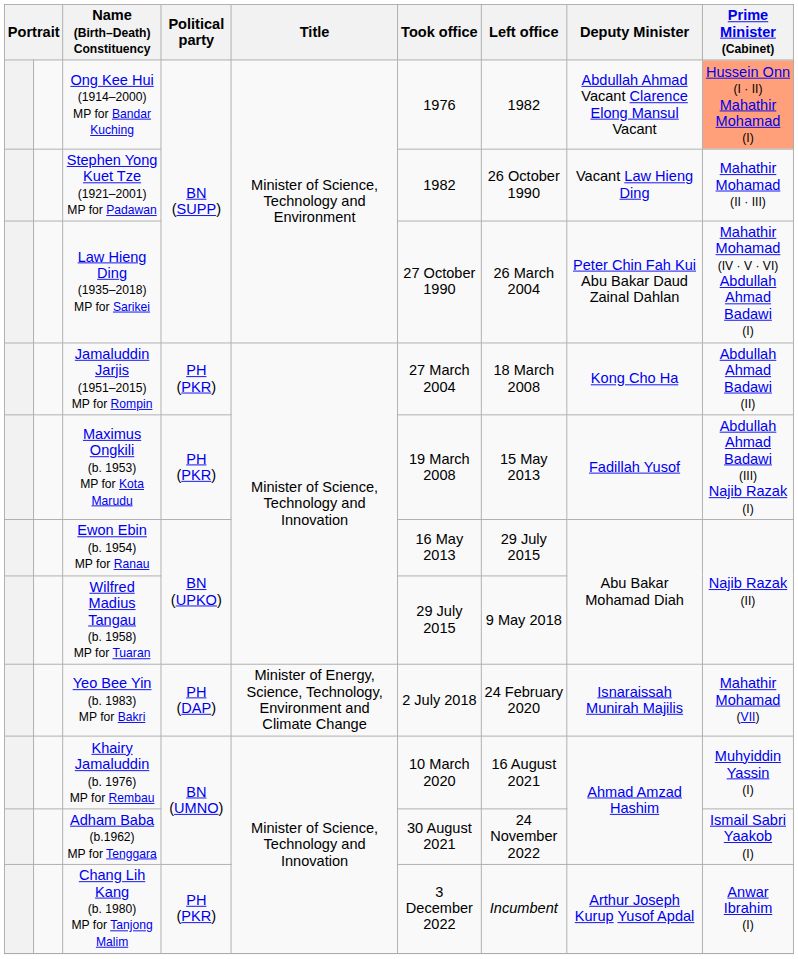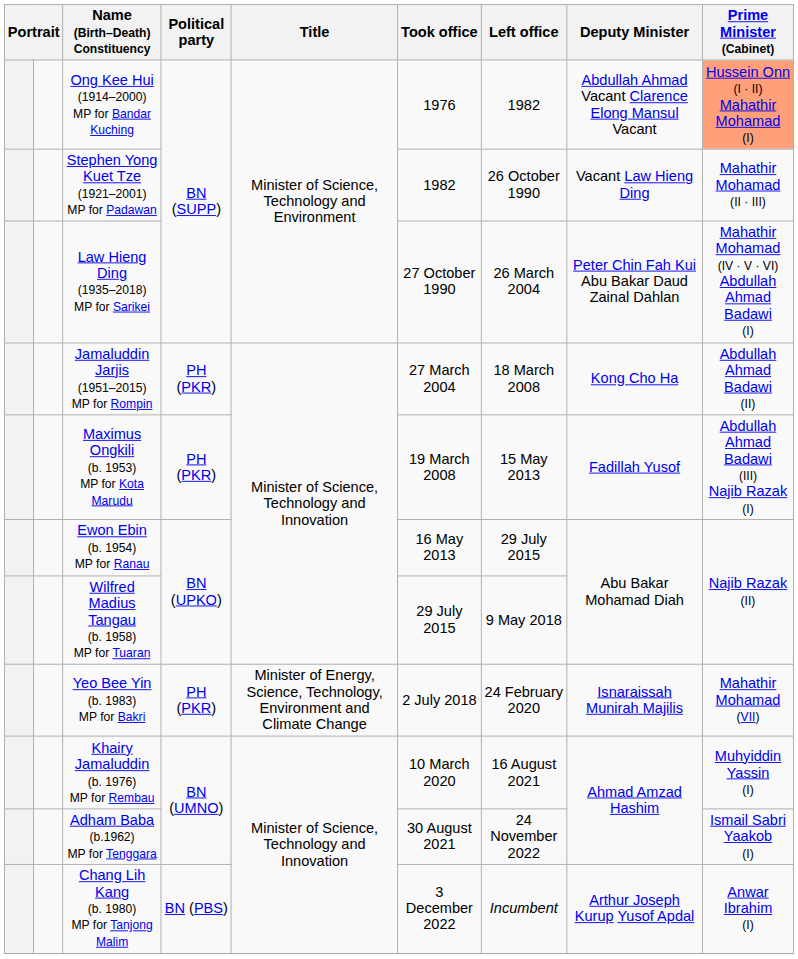(196, 700) PH (DAP) -> (196, 700) PH (PKR)
(196, 908) PH (PKR) -> (196, 908) BN (PBS)
